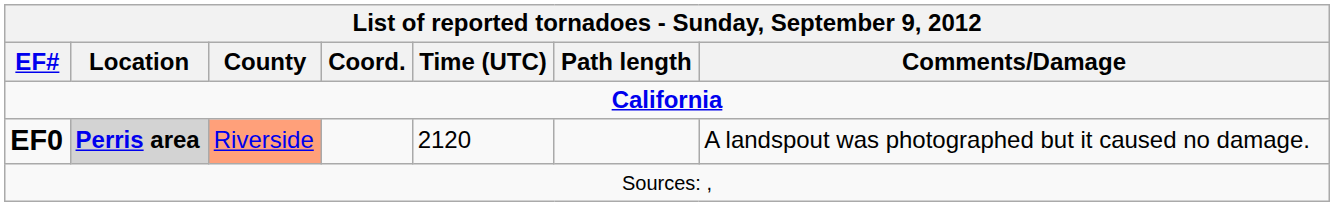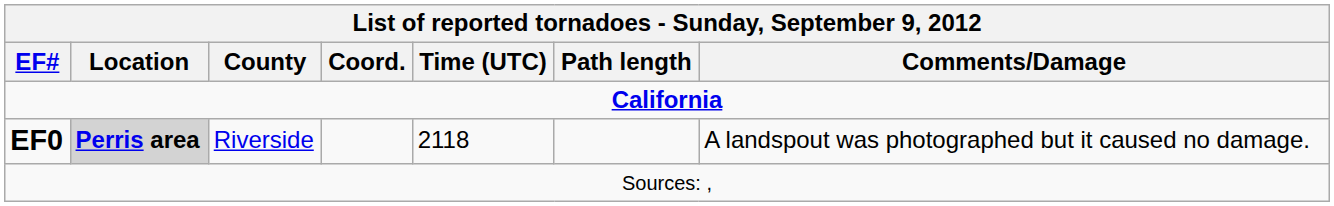(264, 140) lightsalmon background -> (264, 140) no background
(444, 140) 2120 -> (443, 140) 2118
